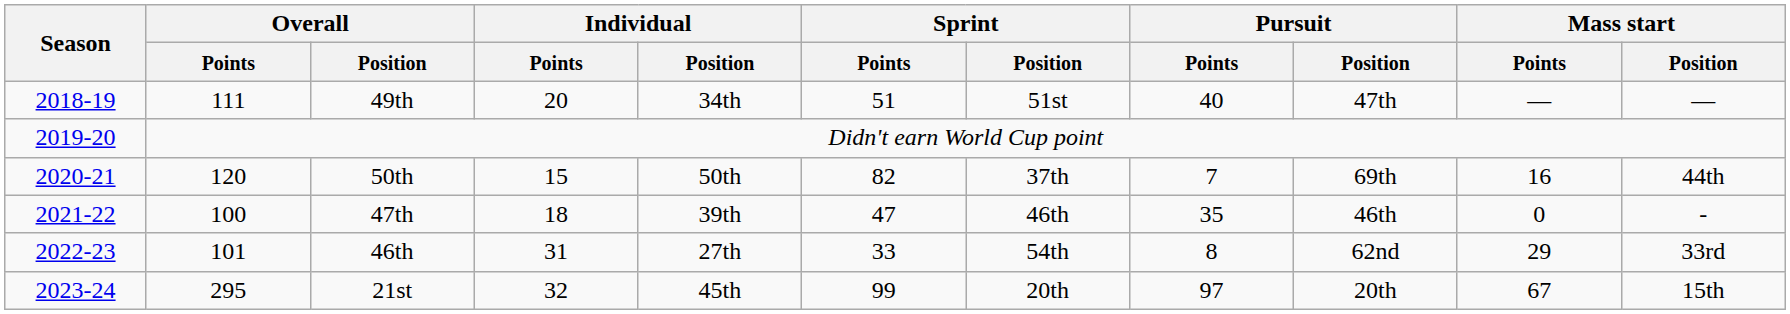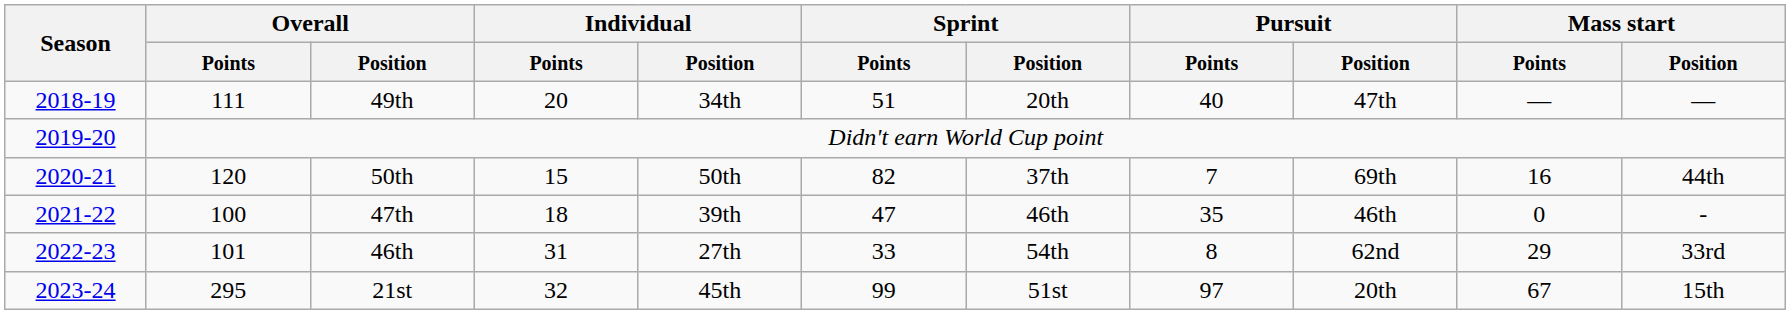(1048, 99) 51st -> (1048, 99) 20th
(1048, 289) 20th -> (1048, 289) 51st
